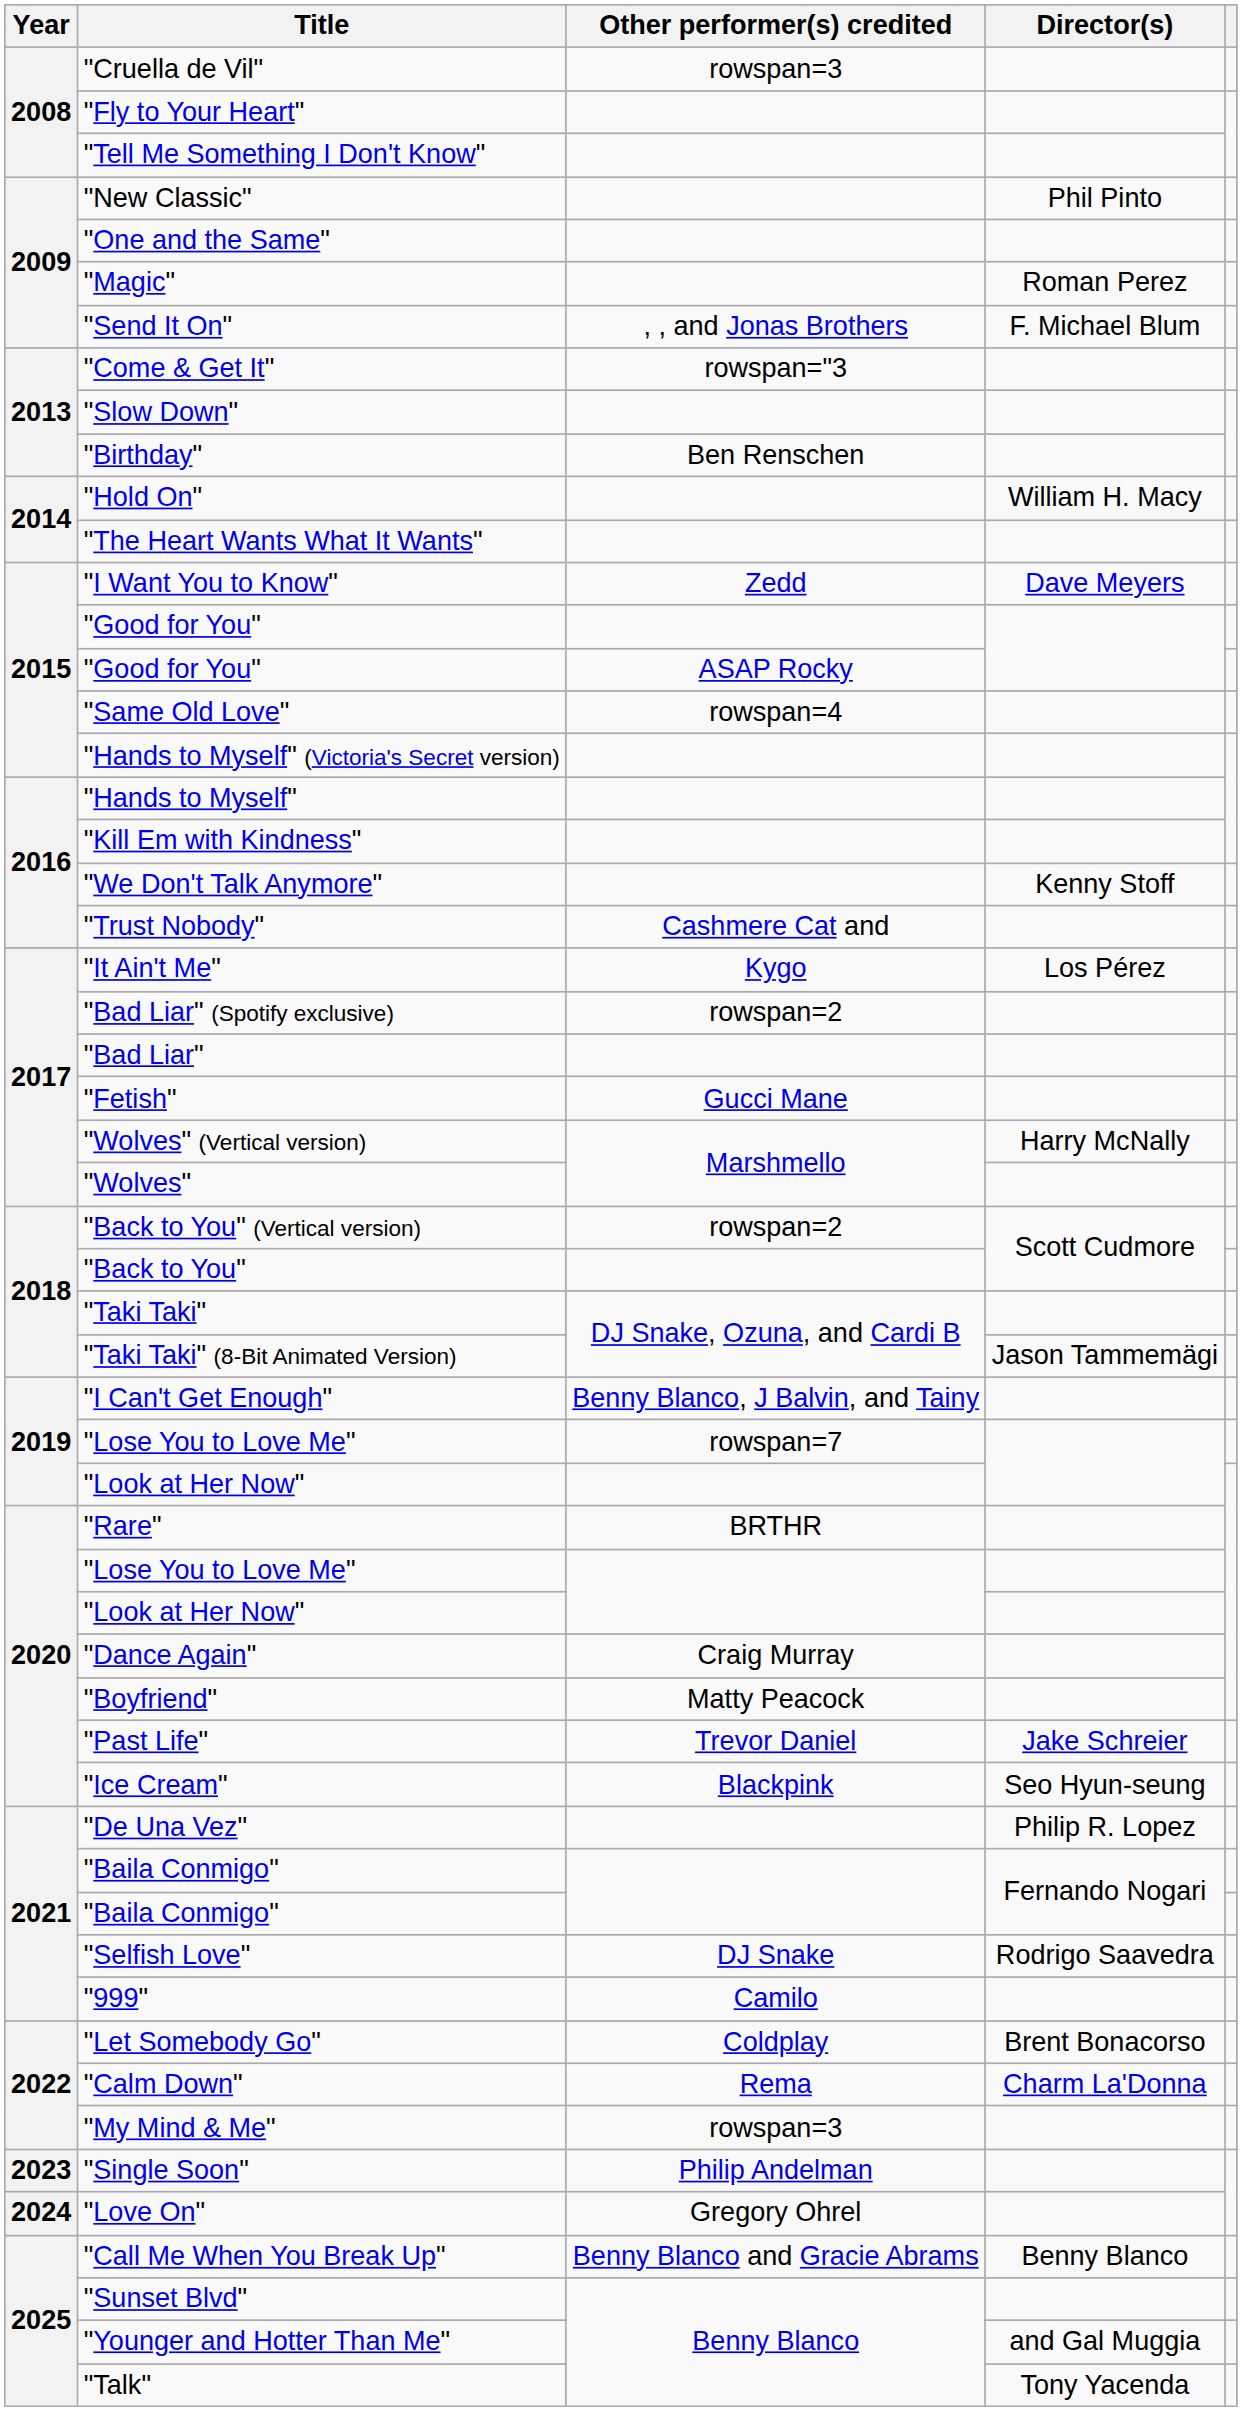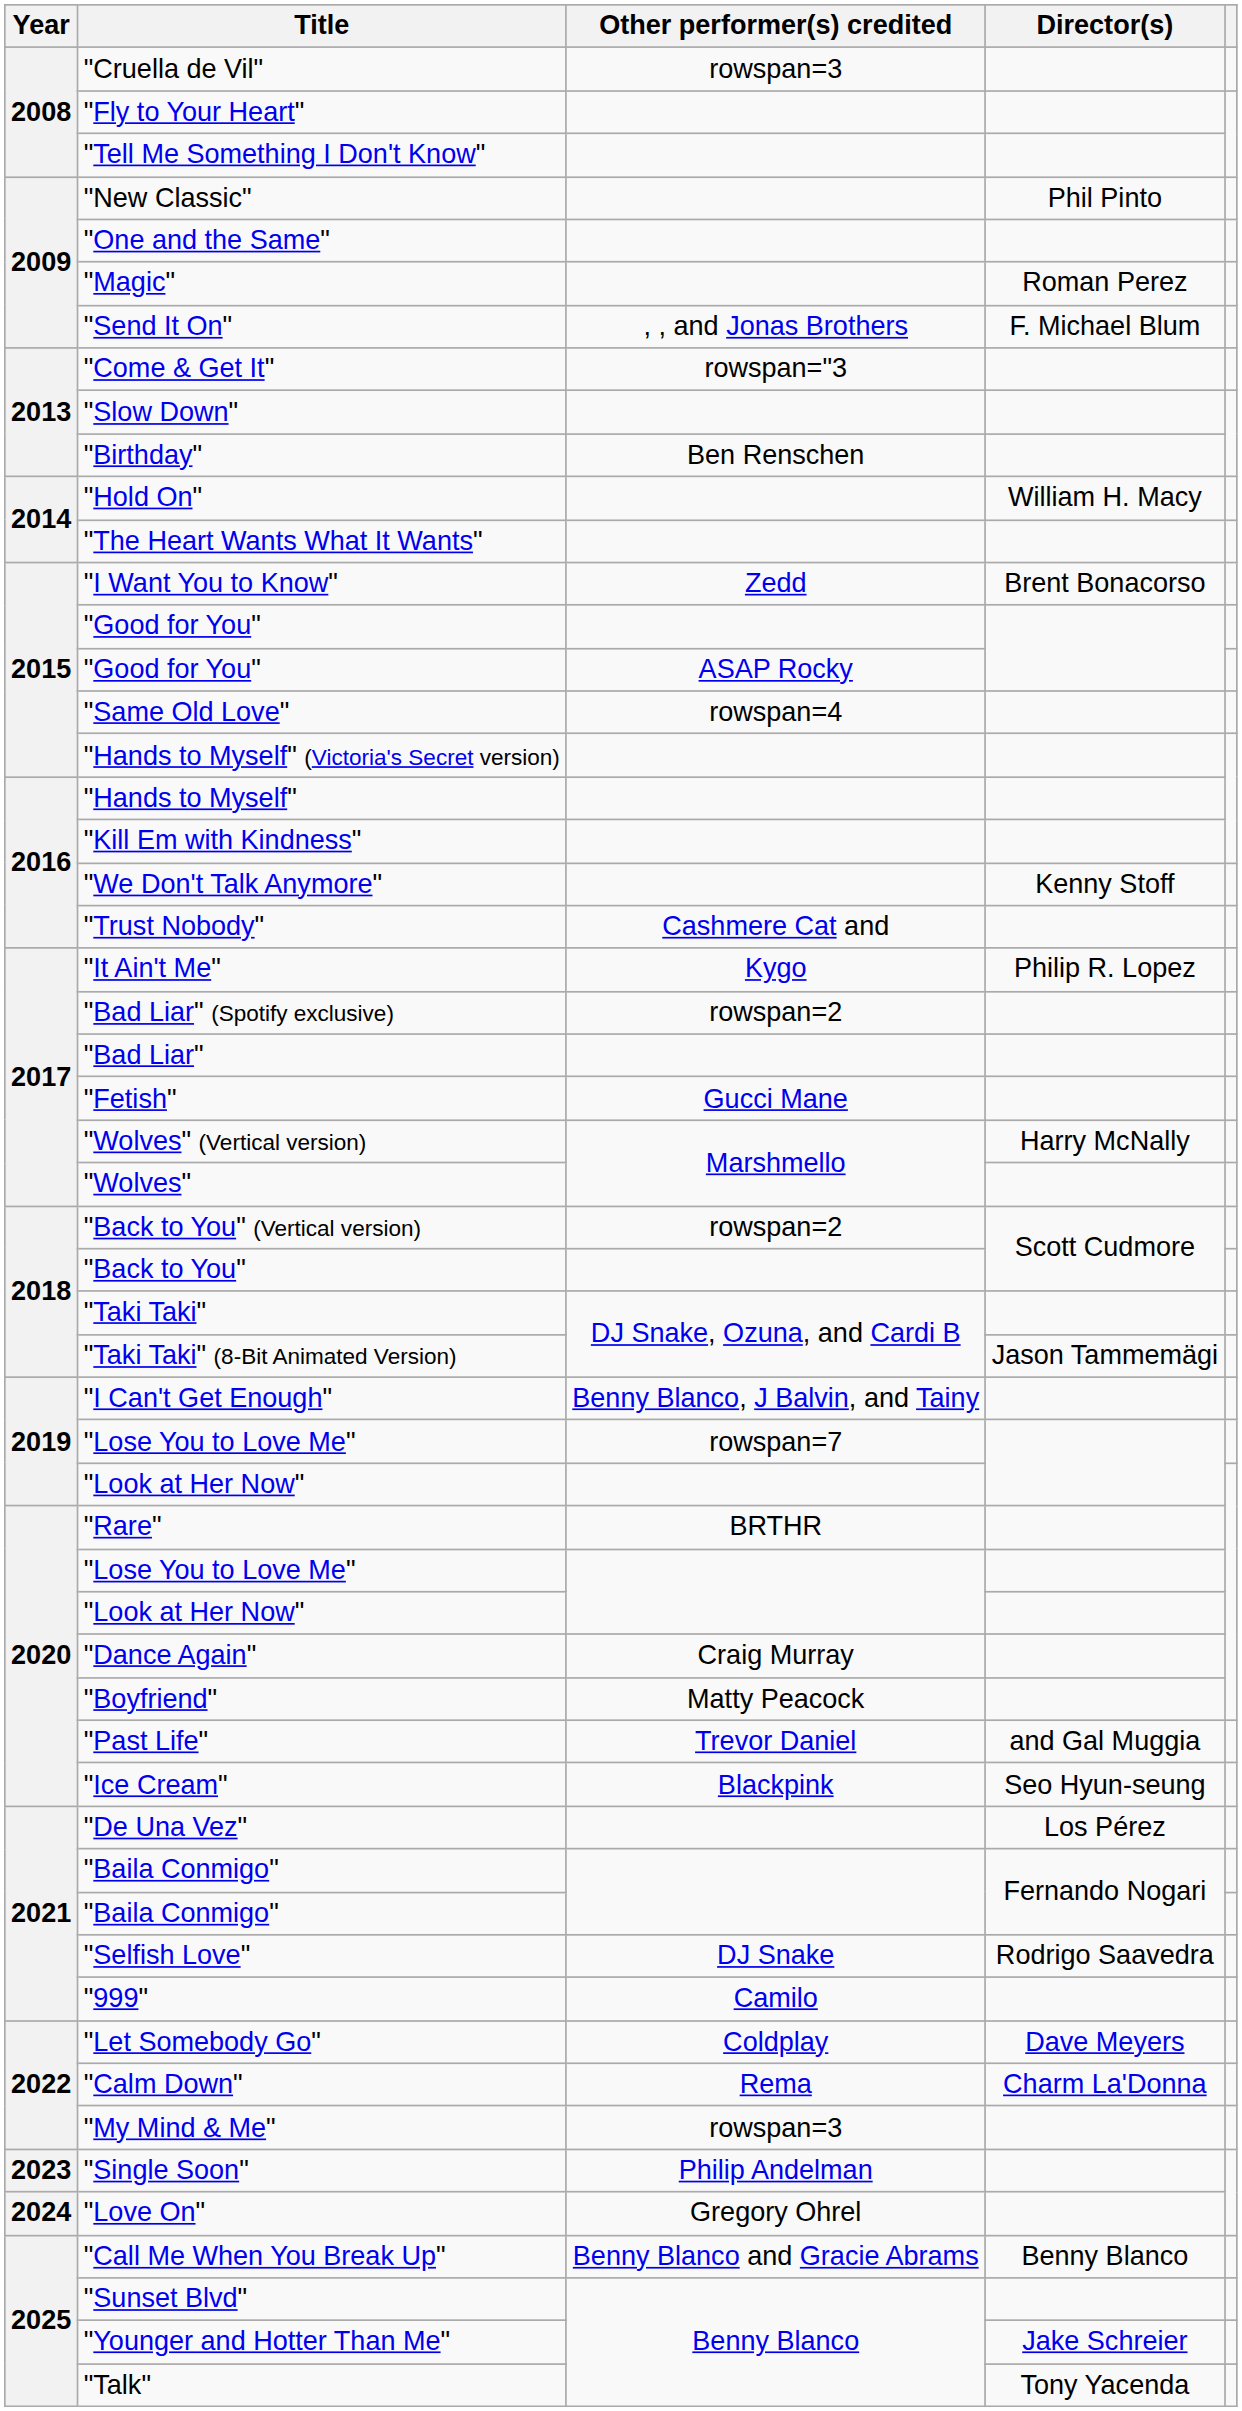(1105, 583) Dave Meyers -> (1105, 583) Brent Bonacorso
(1105, 969) Los Pérez -> (1105, 969) Philip R. Lopez
(1105, 1741) Jake Schreier -> (1105, 1741) and Gal Muggia
(1105, 1827) Philip R. Lopez -> (1105, 1827) Los Pérez
(1105, 2041) Brent Bonacorso -> (1105, 2041) Dave Meyers
(1105, 2341) and Gal Muggia -> (1105, 2341) Jake Schreier
